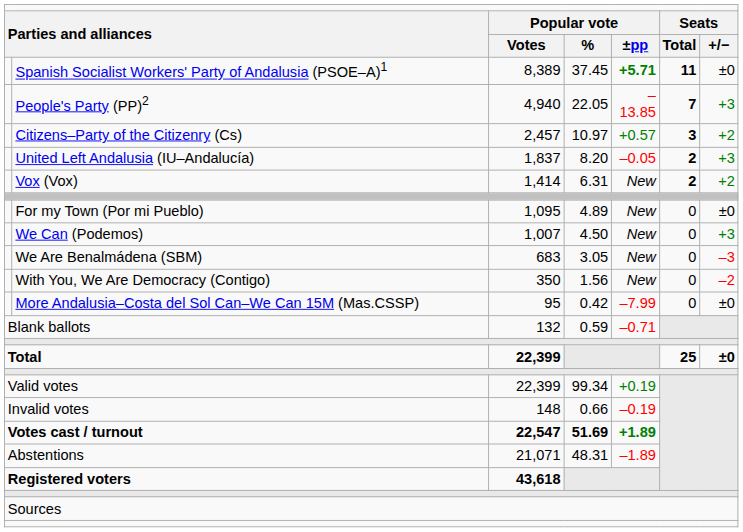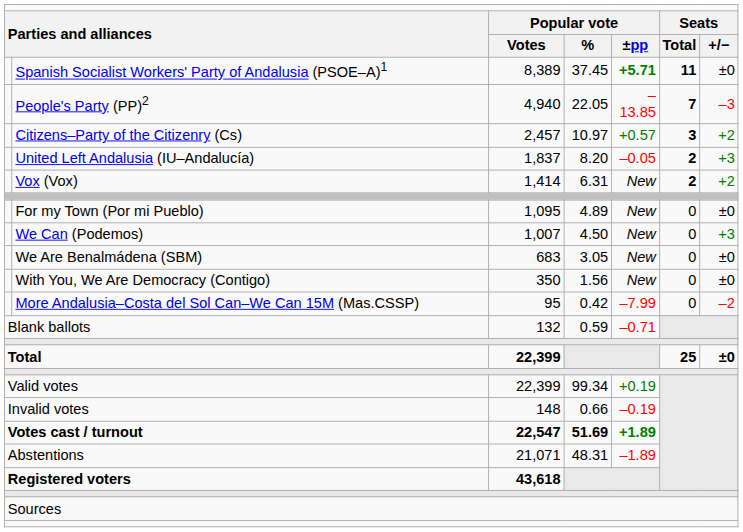(727, 104) +3 -> (727, 104) –3
(727, 257) –3 -> (727, 257) ±0
(727, 280) –2 -> (727, 280) ±0
(727, 303) ±0 -> (727, 303) –2
